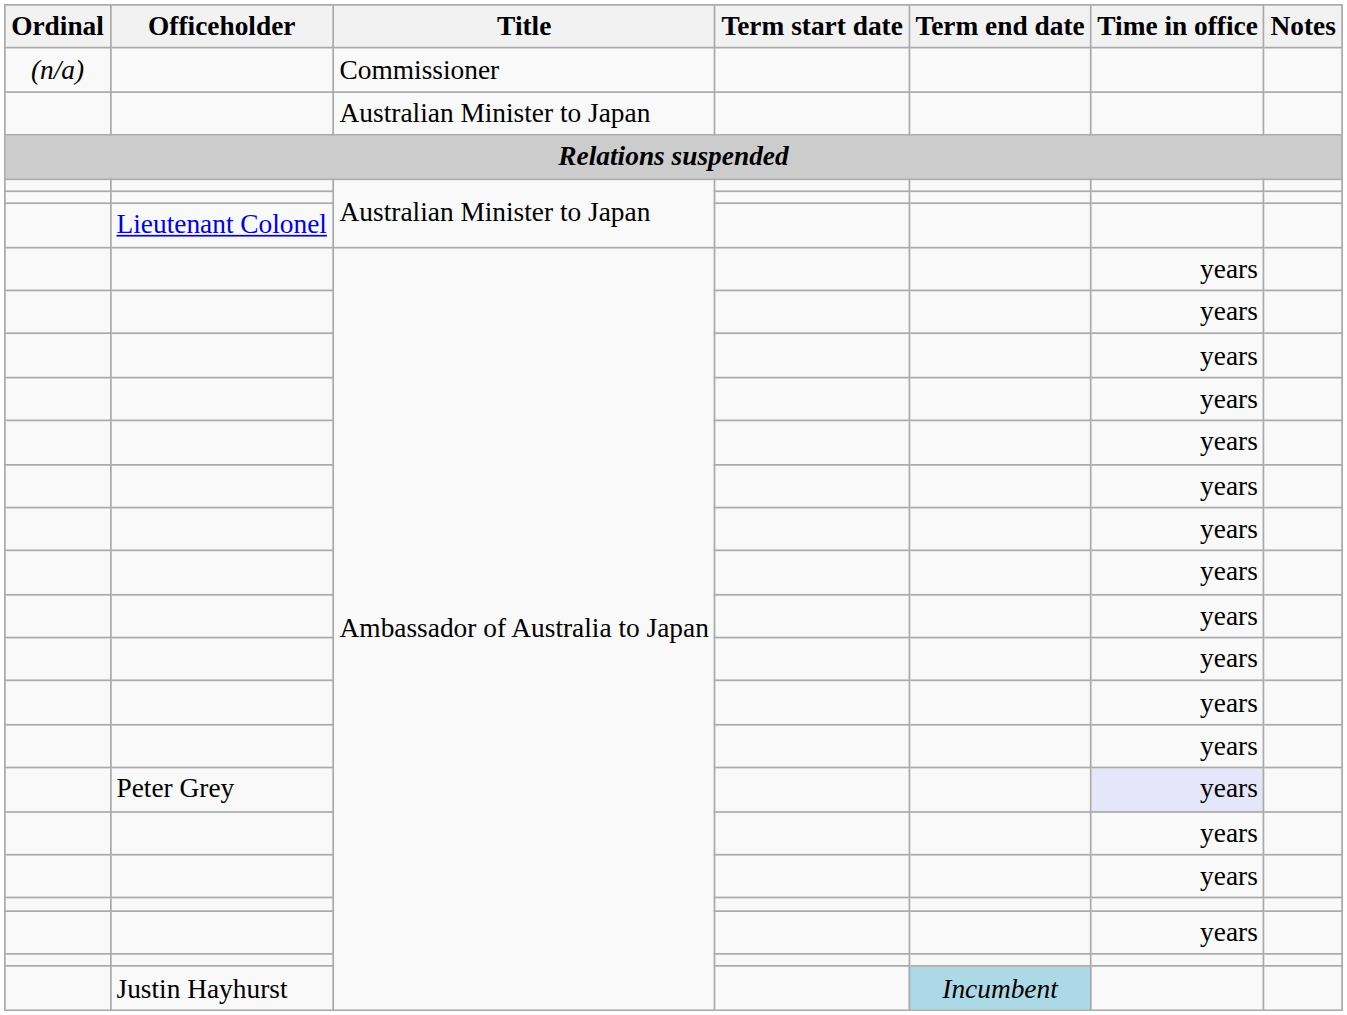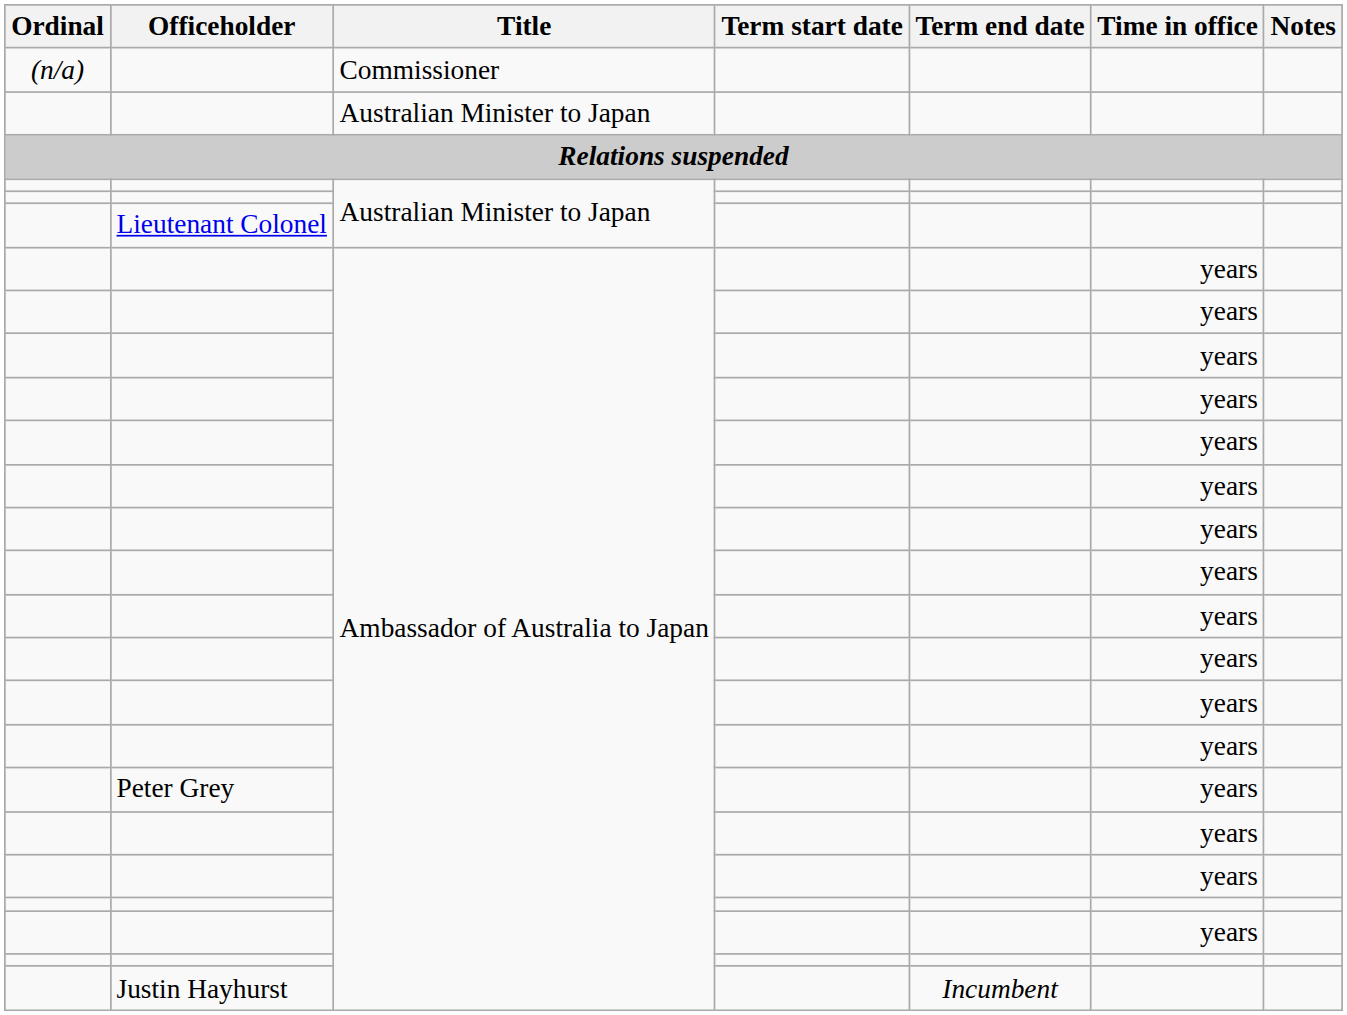(1229, 789) lavender background -> (1229, 789) no background
(1000, 987) lightblue background -> (1000, 987) no background
